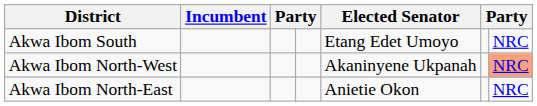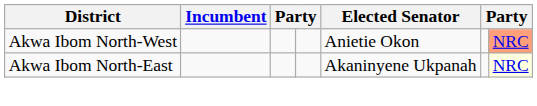- row: (73, 41)
(401, 65) Akaninyene Ukpanah -> (372, 41) Anietie Okon
(372, 89) Anietie Okon -> (401, 65) Akaninyene Ukpanah
(511, 89) no background -> (511, 65) lightyellow background
